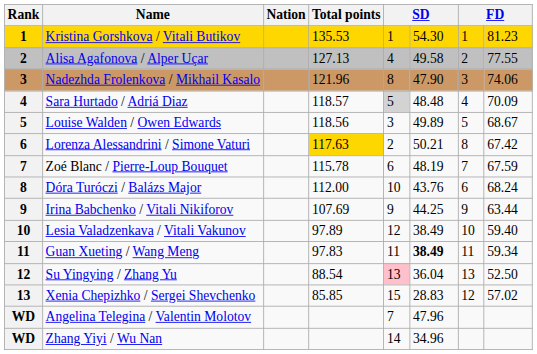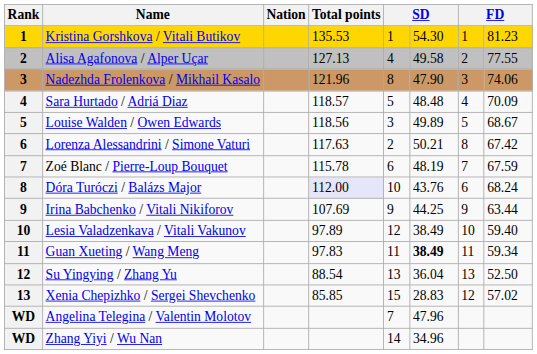(390, 101) lightgrey background -> (390, 101) no background
(330, 144) gold background -> (330, 144) no background
(330, 187) no background -> (330, 187) lavender background
(394, 274) pink background -> (394, 274) no background
